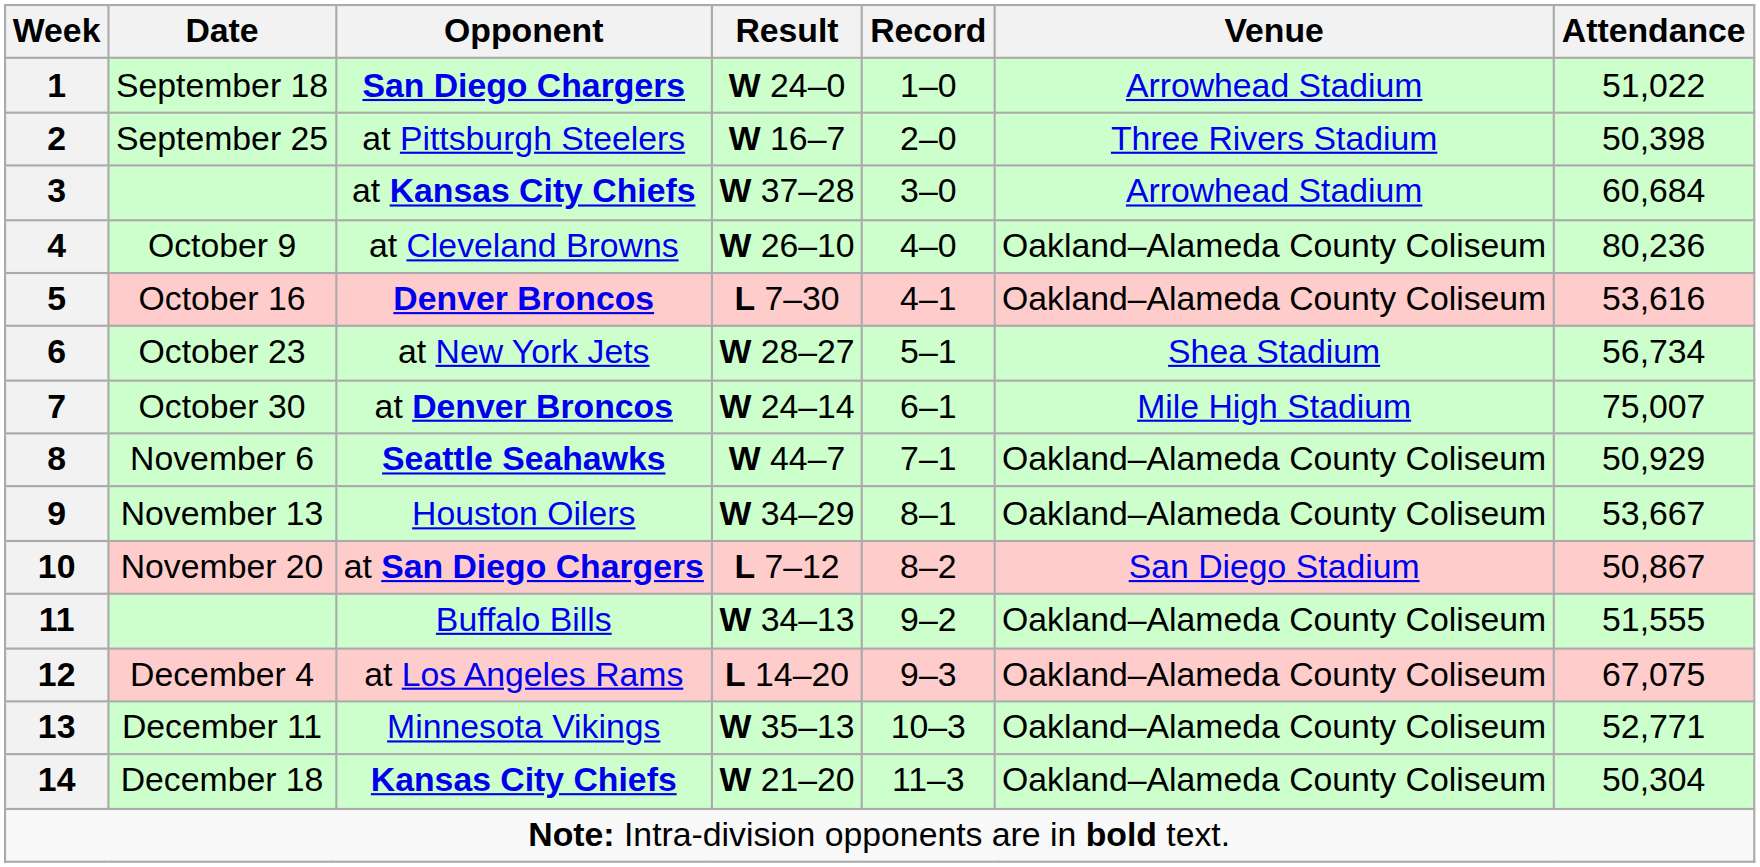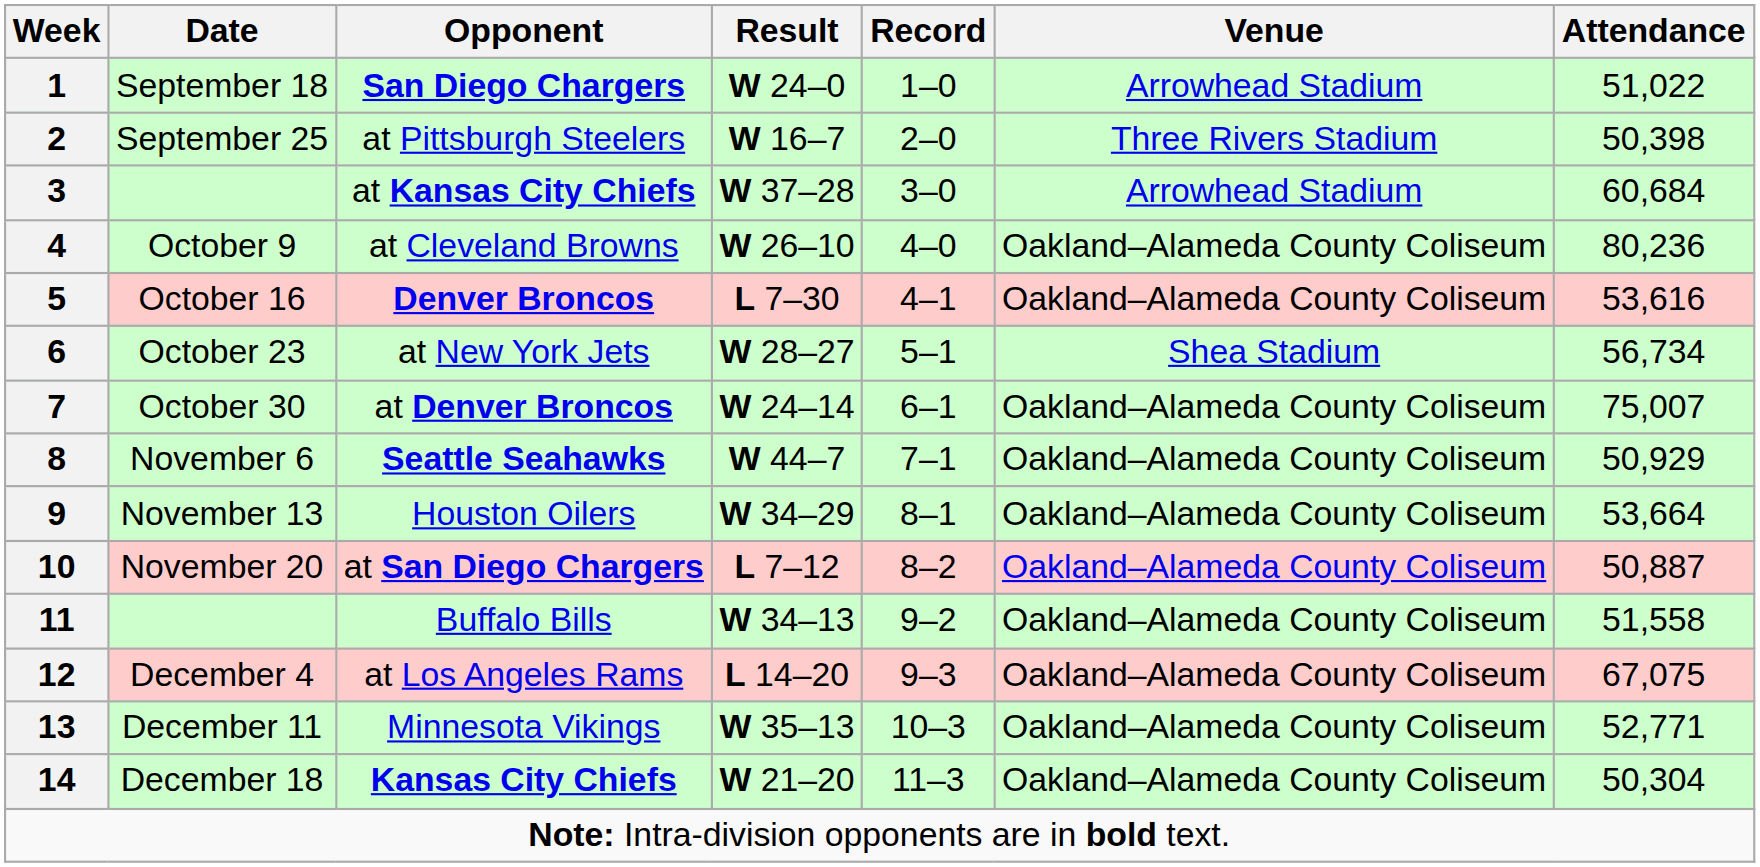(1274, 406) Mile High Stadium -> (1274, 406) Oakland–Alameda County Coliseum
(1654, 513) 53,667 -> (1654, 513) 53,664
(1274, 566) San Diego Stadium -> (1274, 566) Oakland–Alameda County Coliseum
(1654, 566) 50,867 -> (1654, 566) 50,887
(1654, 620) 51,555 -> (1654, 620) 51,558
